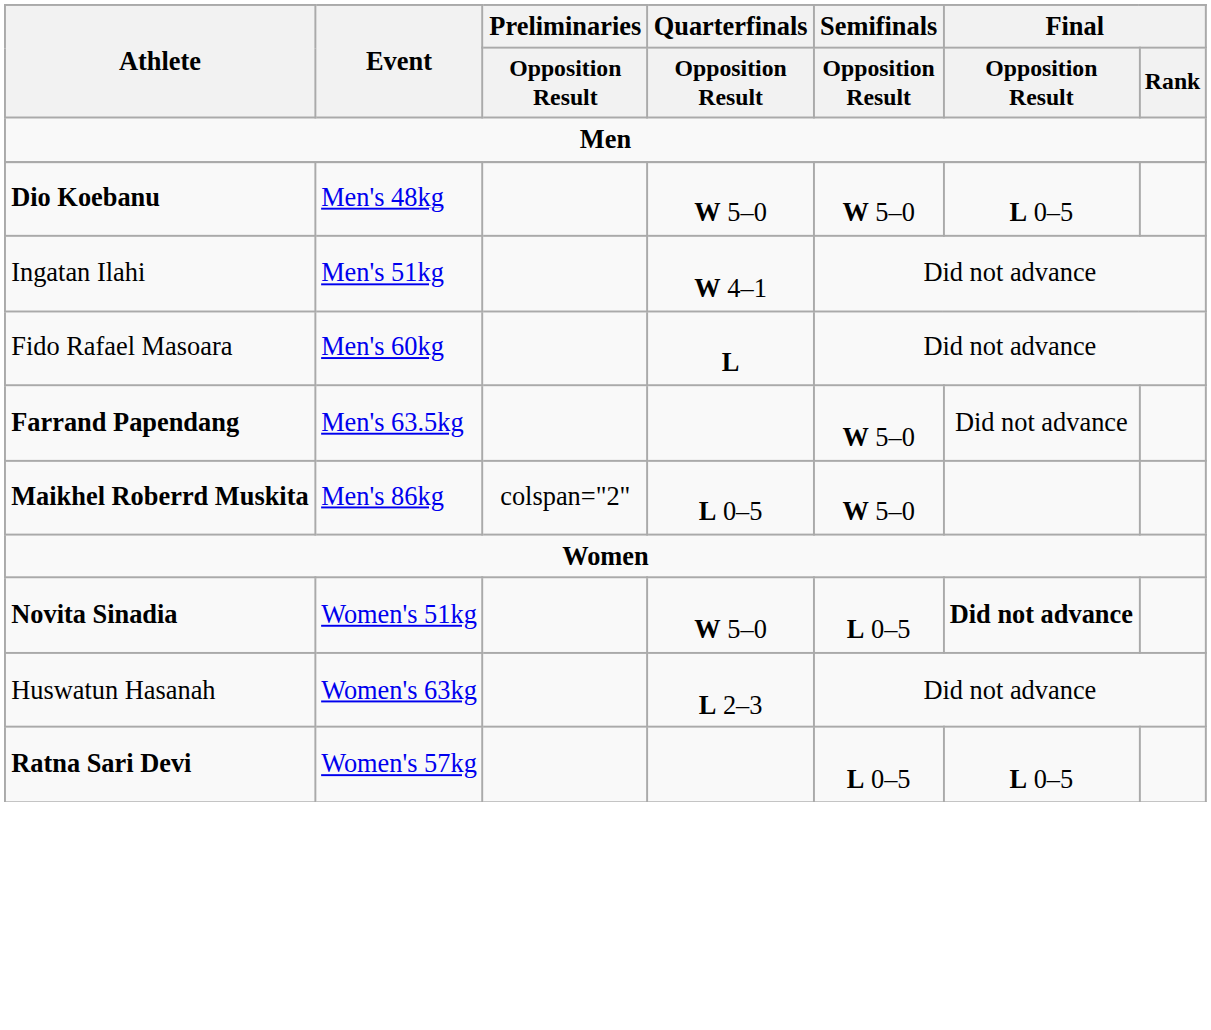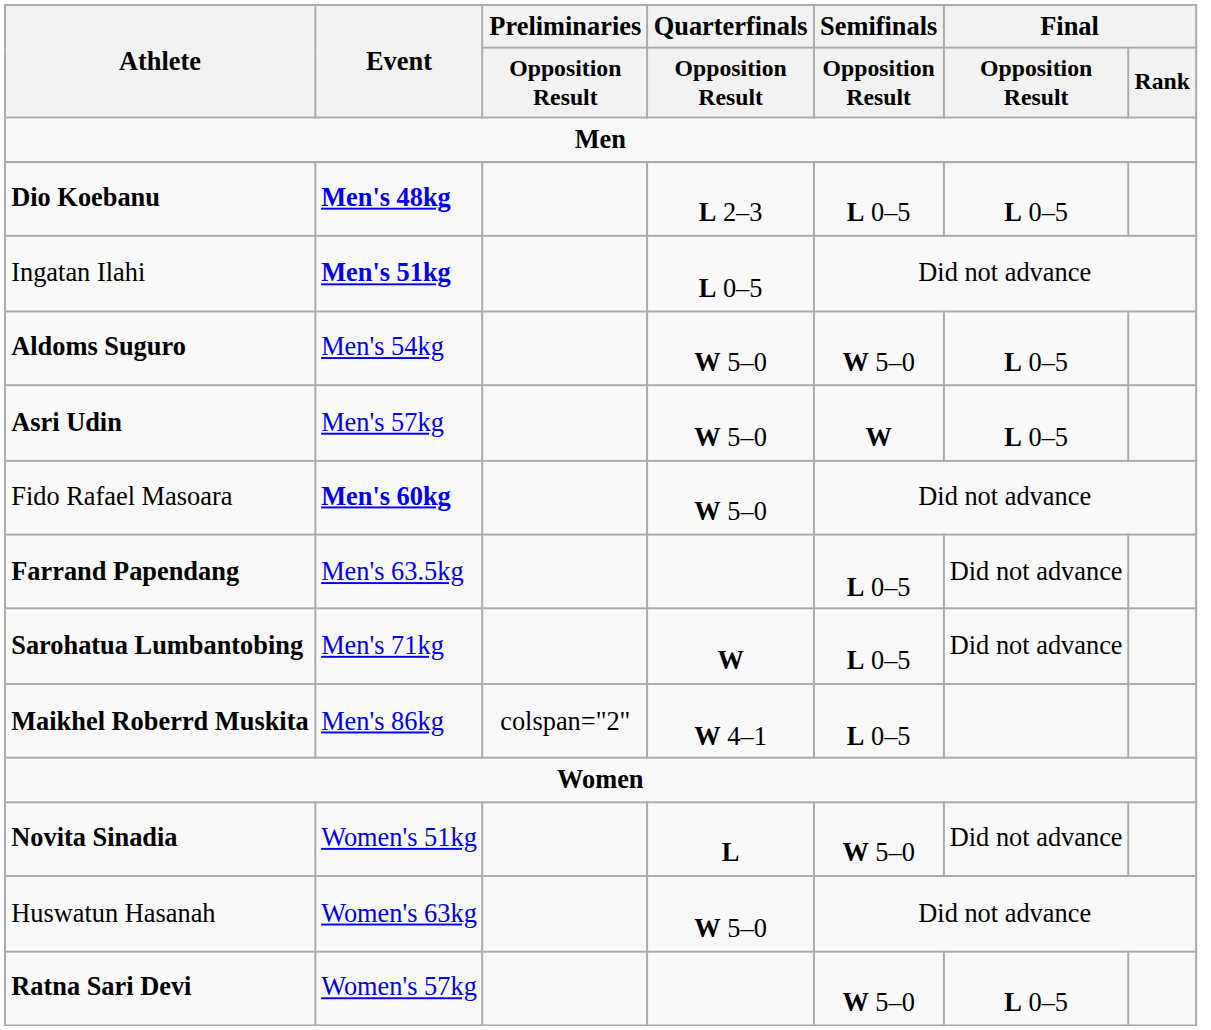(382, 198) normal -> (386, 198) bold
(731, 213) W 5–0 -> (731, 213) L 2–3
(879, 213) W 5–0 -> (879, 213) L 0–5
(382, 272) normal -> (386, 272) bold
(731, 288) W 4–1 -> (731, 288) L 0–5
+ row: (99, 347)
+ row: (67, 421)
(382, 347) normal -> (386, 496) bold
(731, 362) L -> (731, 511) W 5–0
(879, 437) W 5–0 -> (879, 586) L 0–5
+ row: (157, 645)
(731, 511) L 0–5 -> (731, 735) W 4–1
(879, 511) W 5–0 -> (879, 735) L 0–5
(731, 629) W 5–0 -> (731, 853) L
(879, 629) L 0–5 -> (879, 853) W 5–0
(1041, 614) bold -> (1036, 838) normal
(731, 704) L 2–3 -> (731, 928) W 5–0
(879, 779) L 0–5 -> (879, 1002) W 5–0
